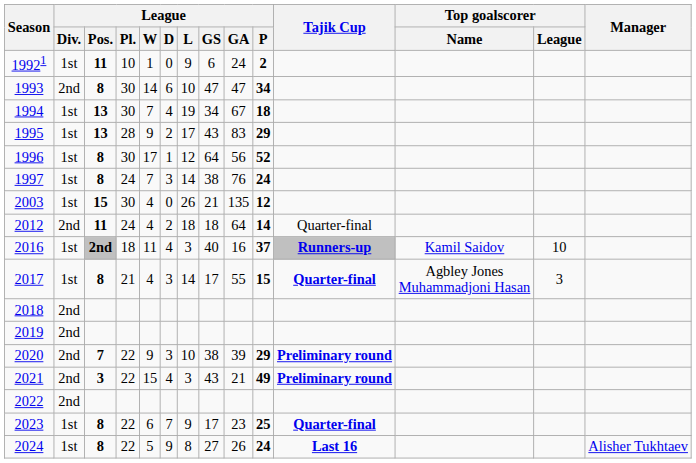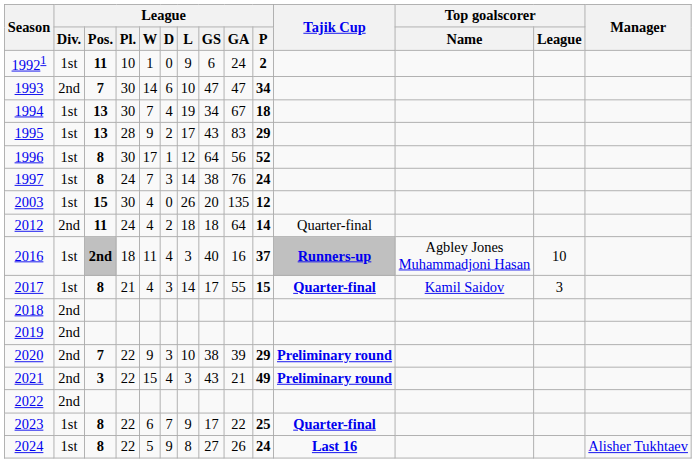(100, 88) 8 -> (100, 88) 7
(211, 202) 21 -> (211, 202) 20
(464, 248) Kamil Saidov -> (464, 256) Agbley Jones Muhammadjoni Hasan
(464, 279) Agbley Jones Muhammadjoni Hasan -> (464, 287) Kamil Saidov
(239, 424) 23 -> (239, 424) 22
